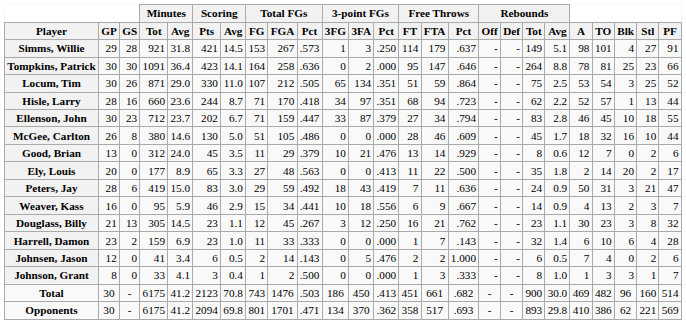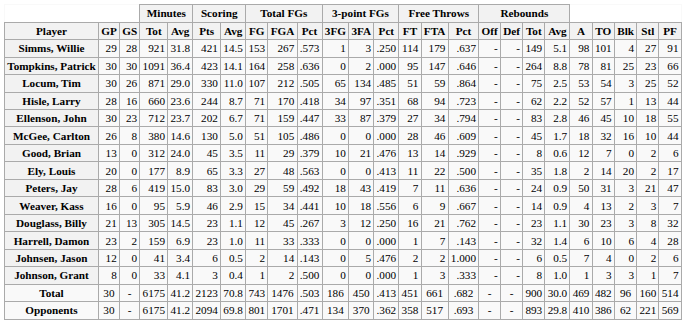(386, 83) .351 -> (386, 83) .485
